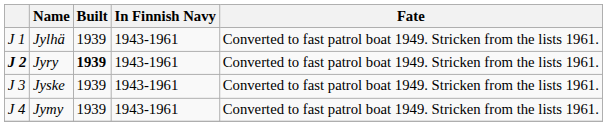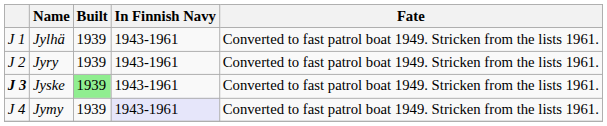(17, 62) bold -> (17, 62) normal
(91, 62) bold -> (91, 62) normal
(17, 86) normal -> (17, 86) bold
(91, 86) no background -> (91, 86) lightgreen background
(146, 109) no background -> (146, 109) lavender background
